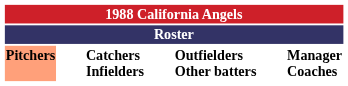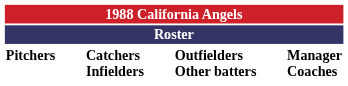(31, 55) lightsalmon background -> (31, 55) no background
